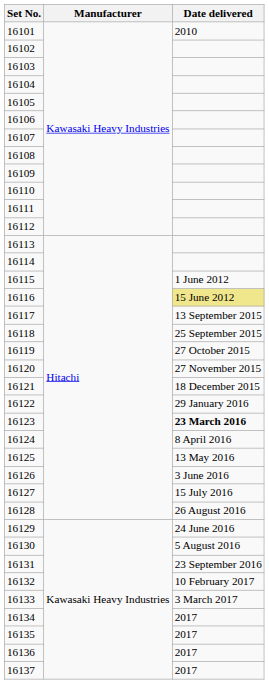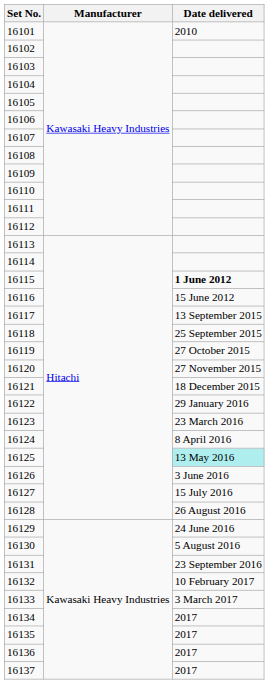(202, 279) normal -> (203, 279) bold
(205, 297) khaki background -> (205, 297) no background
(210, 421) bold -> (209, 421) normal
(205, 457) no background -> (205, 457) paleturquoise background
